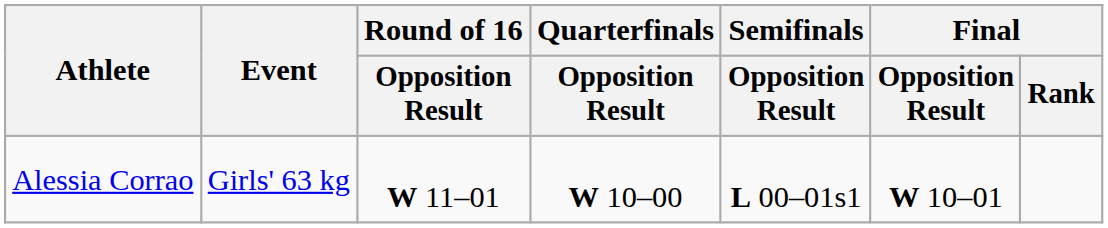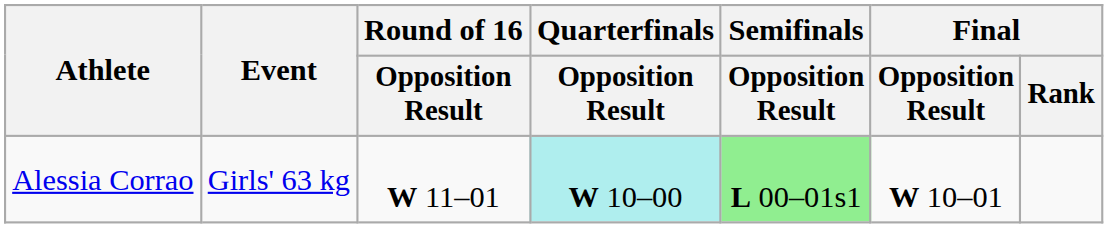(626, 197) no background -> (626, 197) paleturquoise background
(796, 197) no background -> (796, 197) lightgreen background
